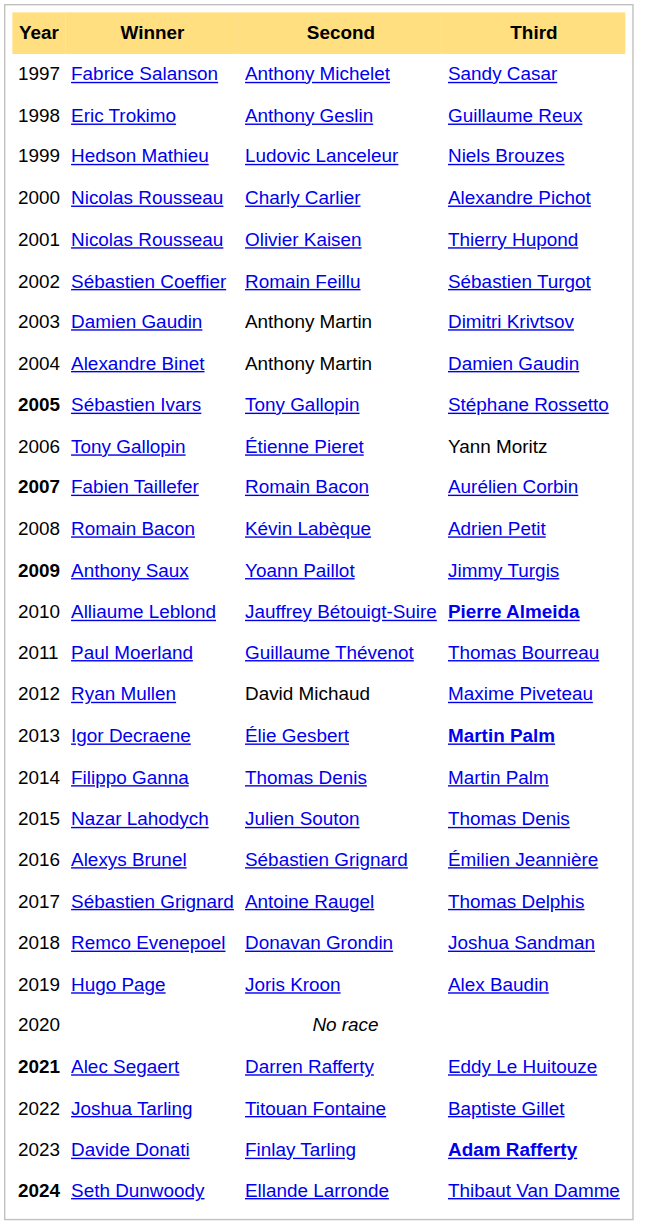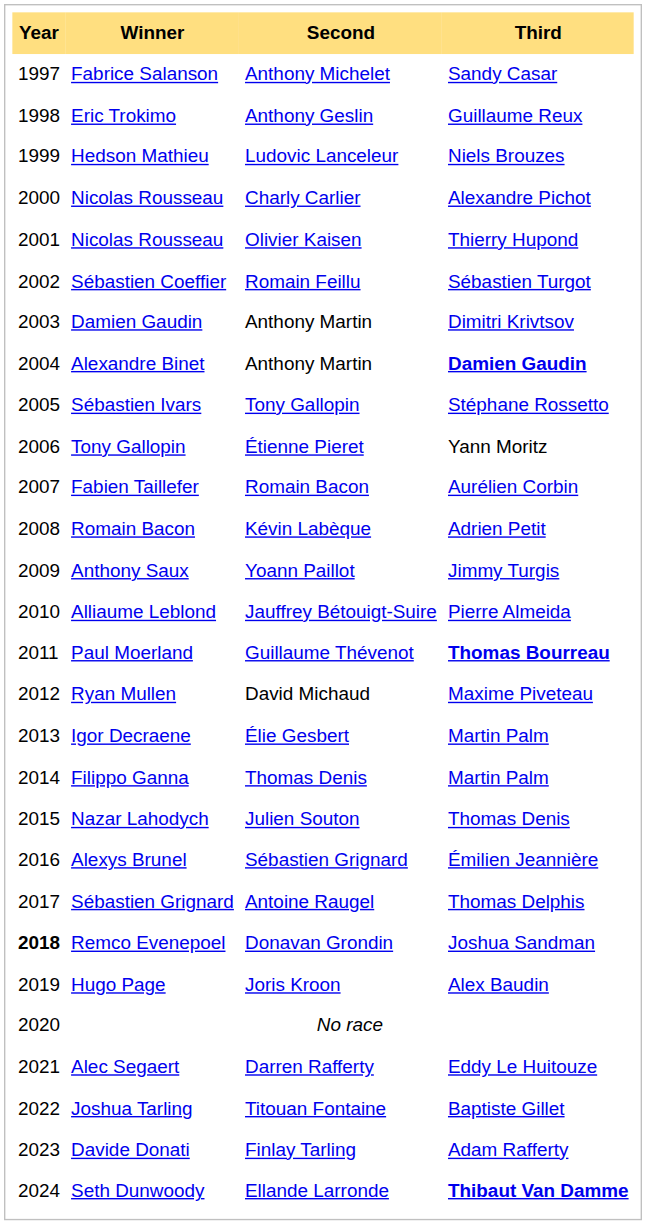(514, 363) normal -> (517, 363) bold
(39, 405) bold -> (39, 405) normal
(39, 488) bold -> (39, 488) normal
(39, 570) bold -> (39, 570) normal
(514, 612) bold -> (509, 612) normal
(524, 653) normal -> (529, 653) bold
(502, 736) bold -> (498, 736) normal
(39, 943) normal -> (39, 943) bold
(39, 1067) bold -> (39, 1067) normal
(513, 1150) bold -> (508, 1150) normal
(39, 1191) bold -> (39, 1191) normal
(534, 1191) normal -> (538, 1191) bold
